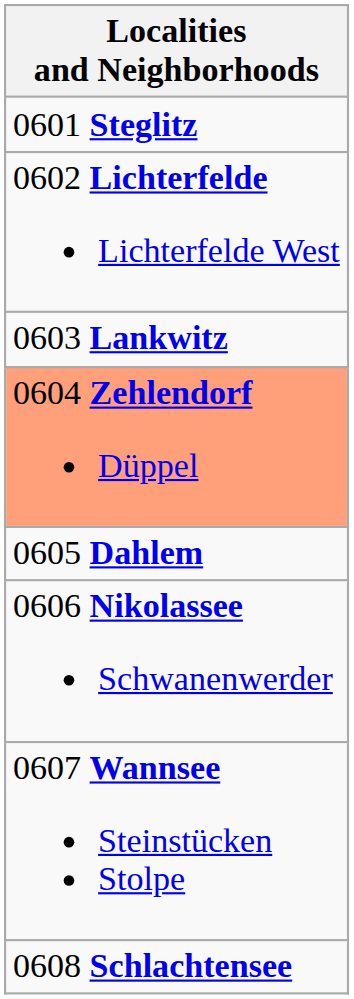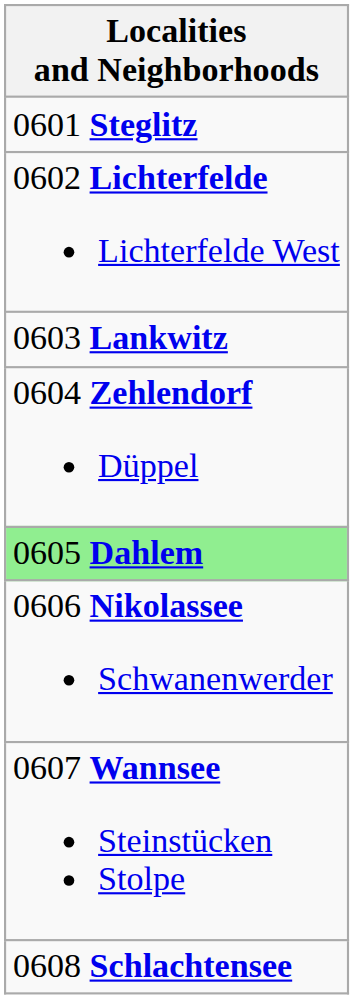(176, 429) lightsalmon background -> (176, 429) no background
(108, 553) no background -> (108, 553) lightgreen background
